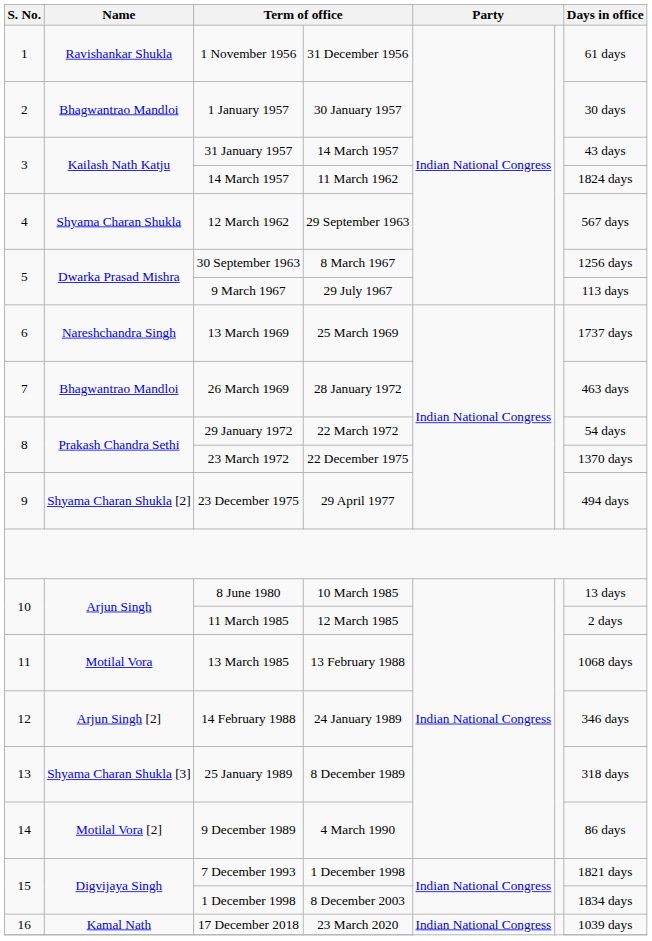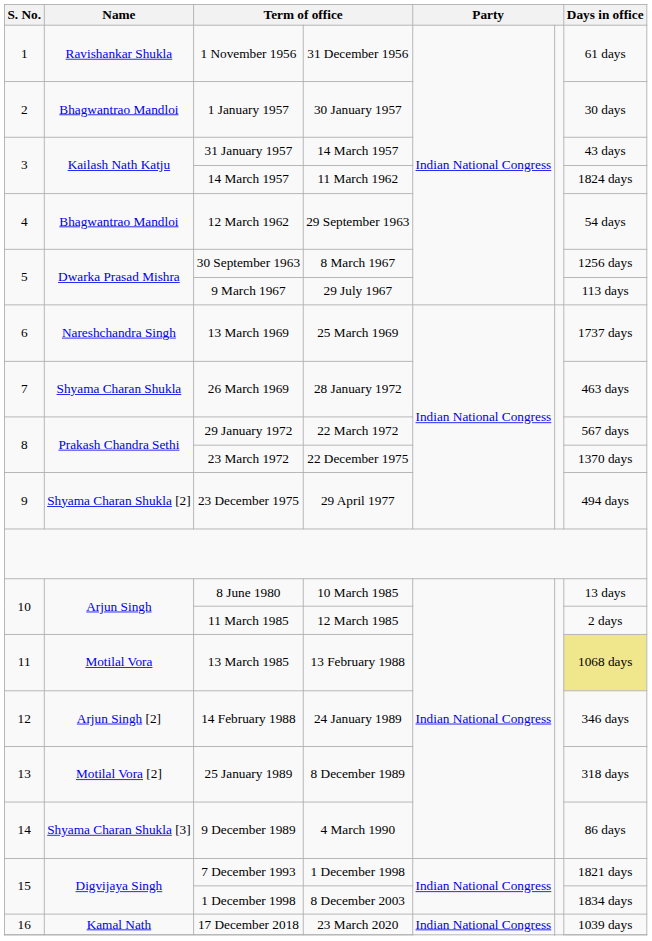(119, 221) Shyama Charan Shukla -> (119, 221) Bhagwantrao Mandloi
(605, 221) 567 days -> (605, 221) 54 days
(119, 389) Bhagwantrao Mandloi -> (119, 389) Shyama Charan Shukla
(605, 430) 54 days -> (605, 430) 567 days
(605, 662) no background -> (605, 662) khaki background
(119, 774) Shyama Charan Shukla [3] -> (119, 774) Motilal Vora [2]
(119, 830) Motilal Vora [2] -> (119, 830) Shyama Charan Shukla [3]
